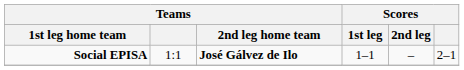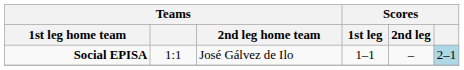(248, 55) bold -> (246, 55) normal
(446, 55) no background -> (446, 55) lightblue background
